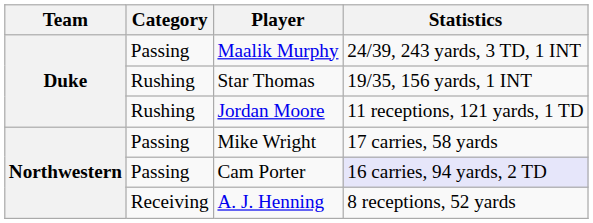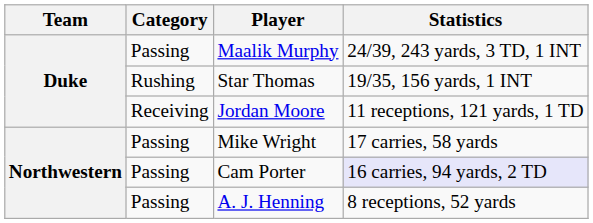(163, 111) Rushing -> (170, 111) Receiving
(170, 202) Receiving -> (160, 202) Passing
